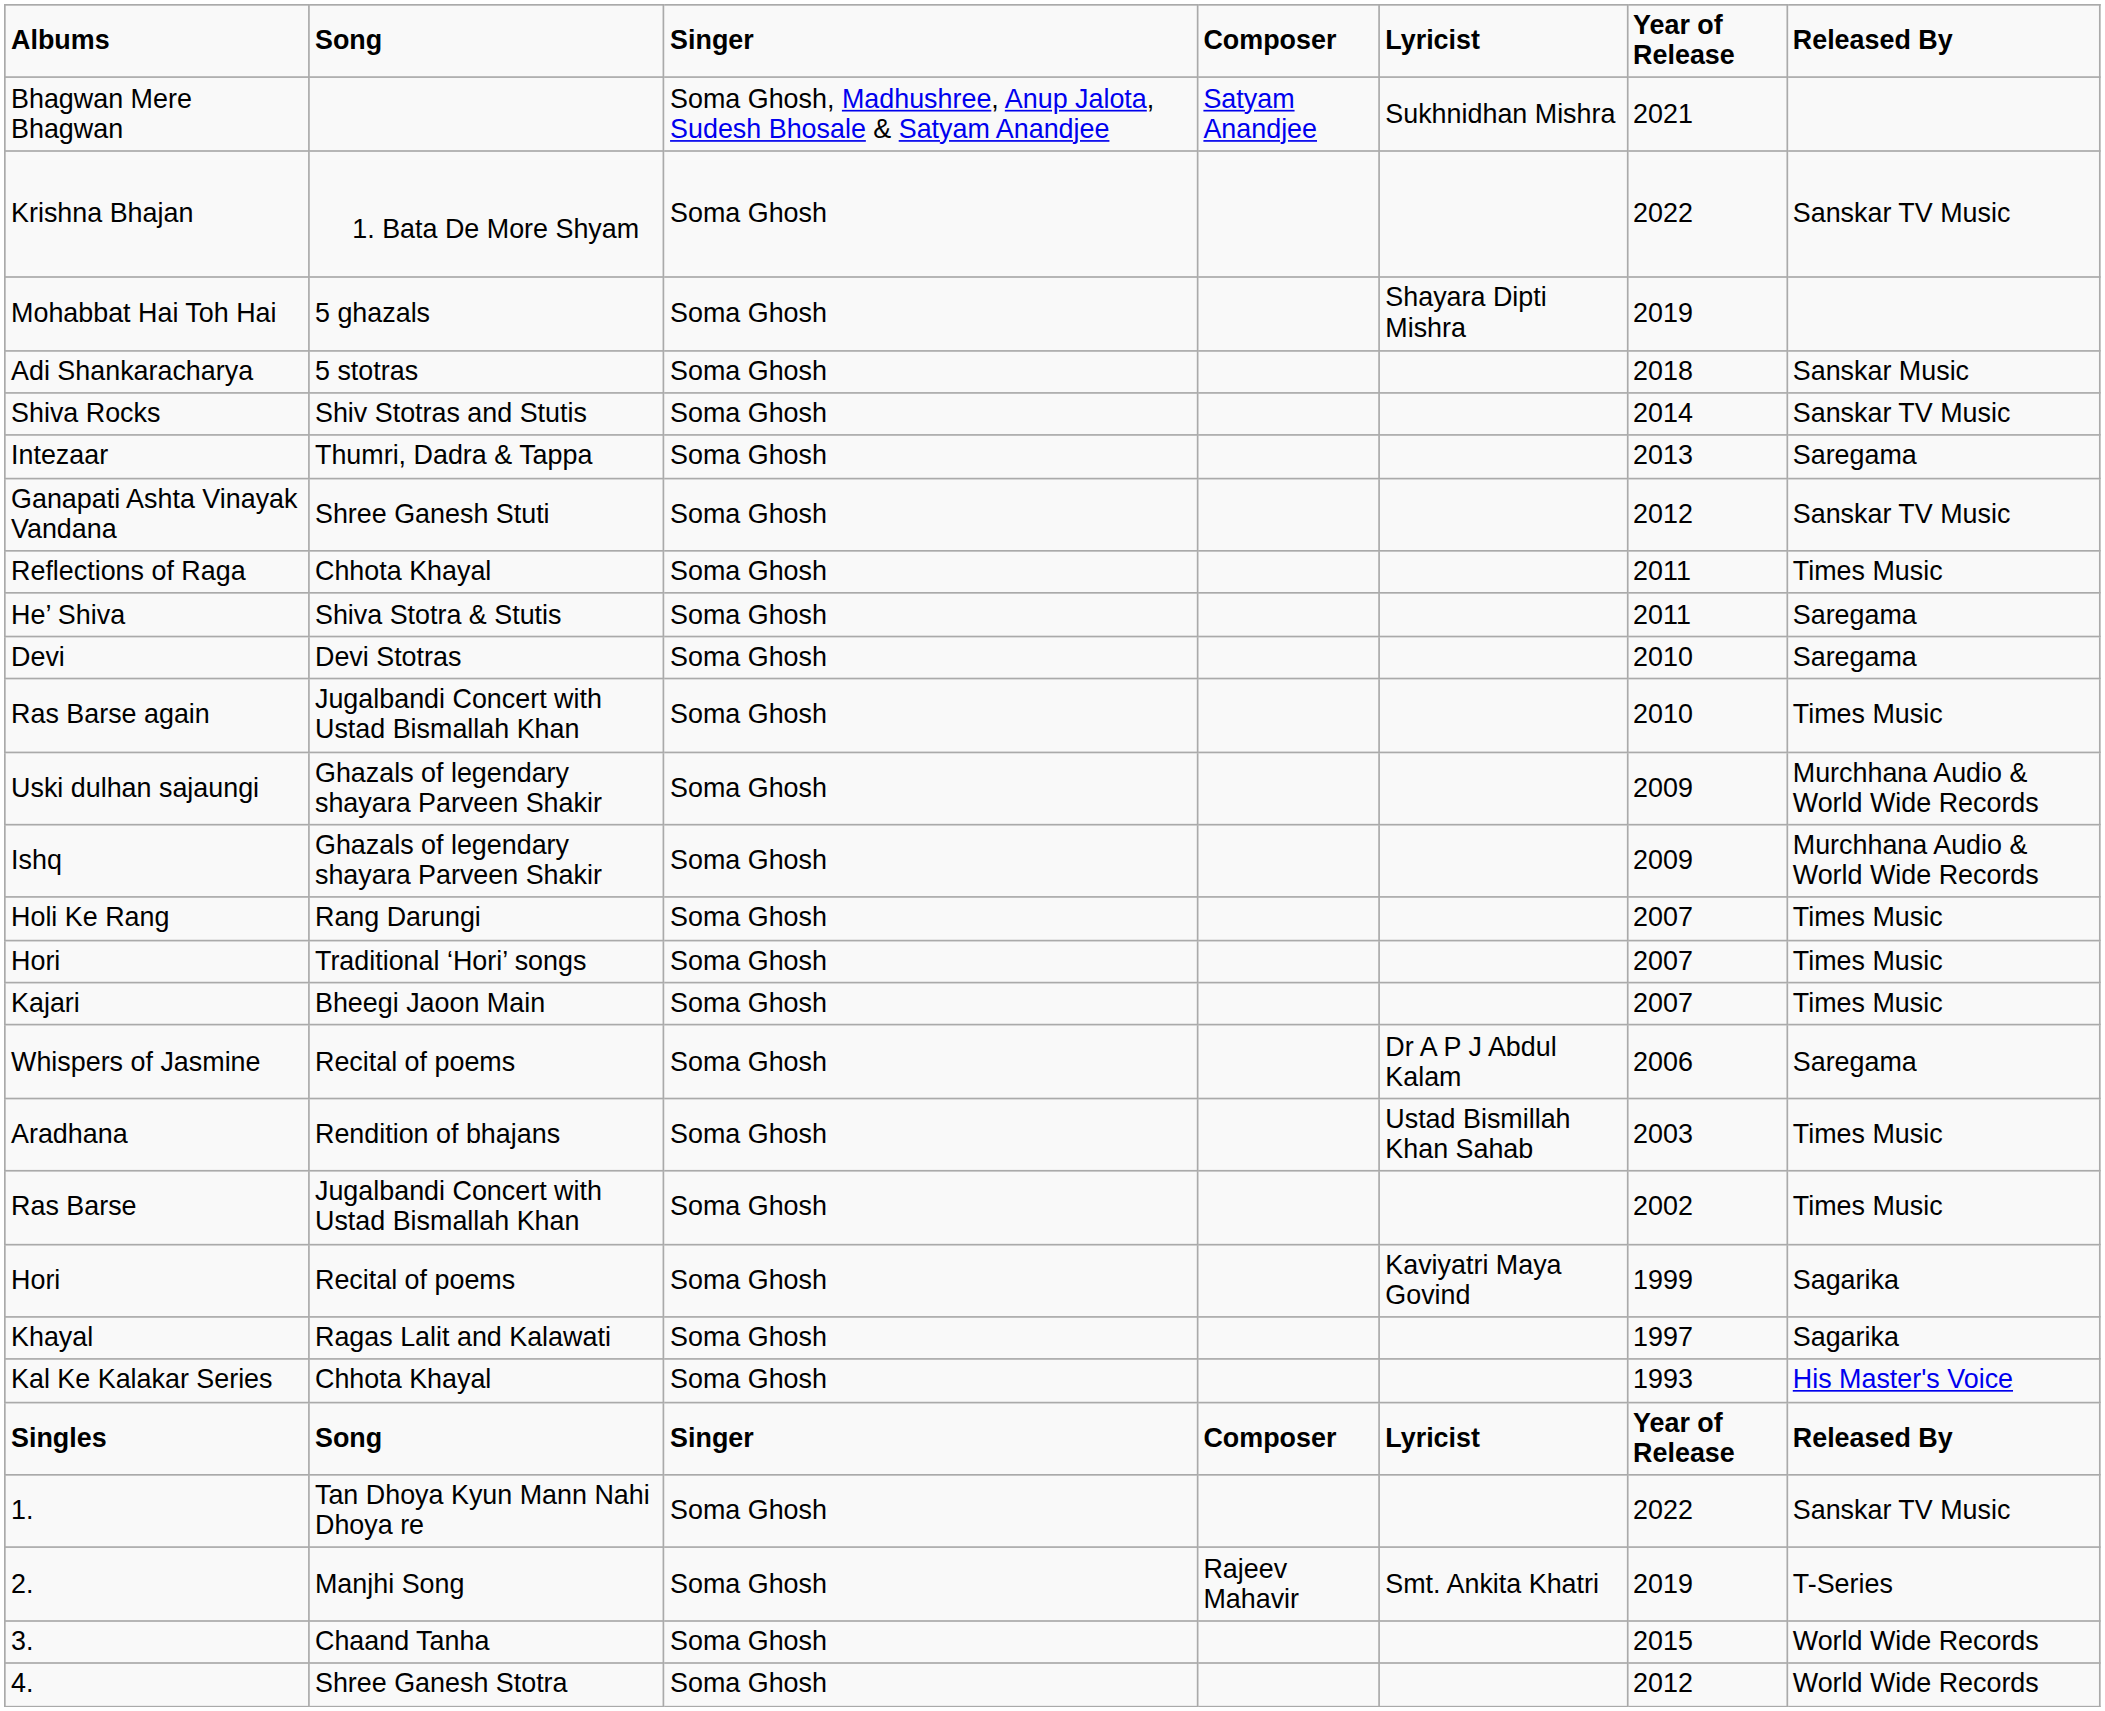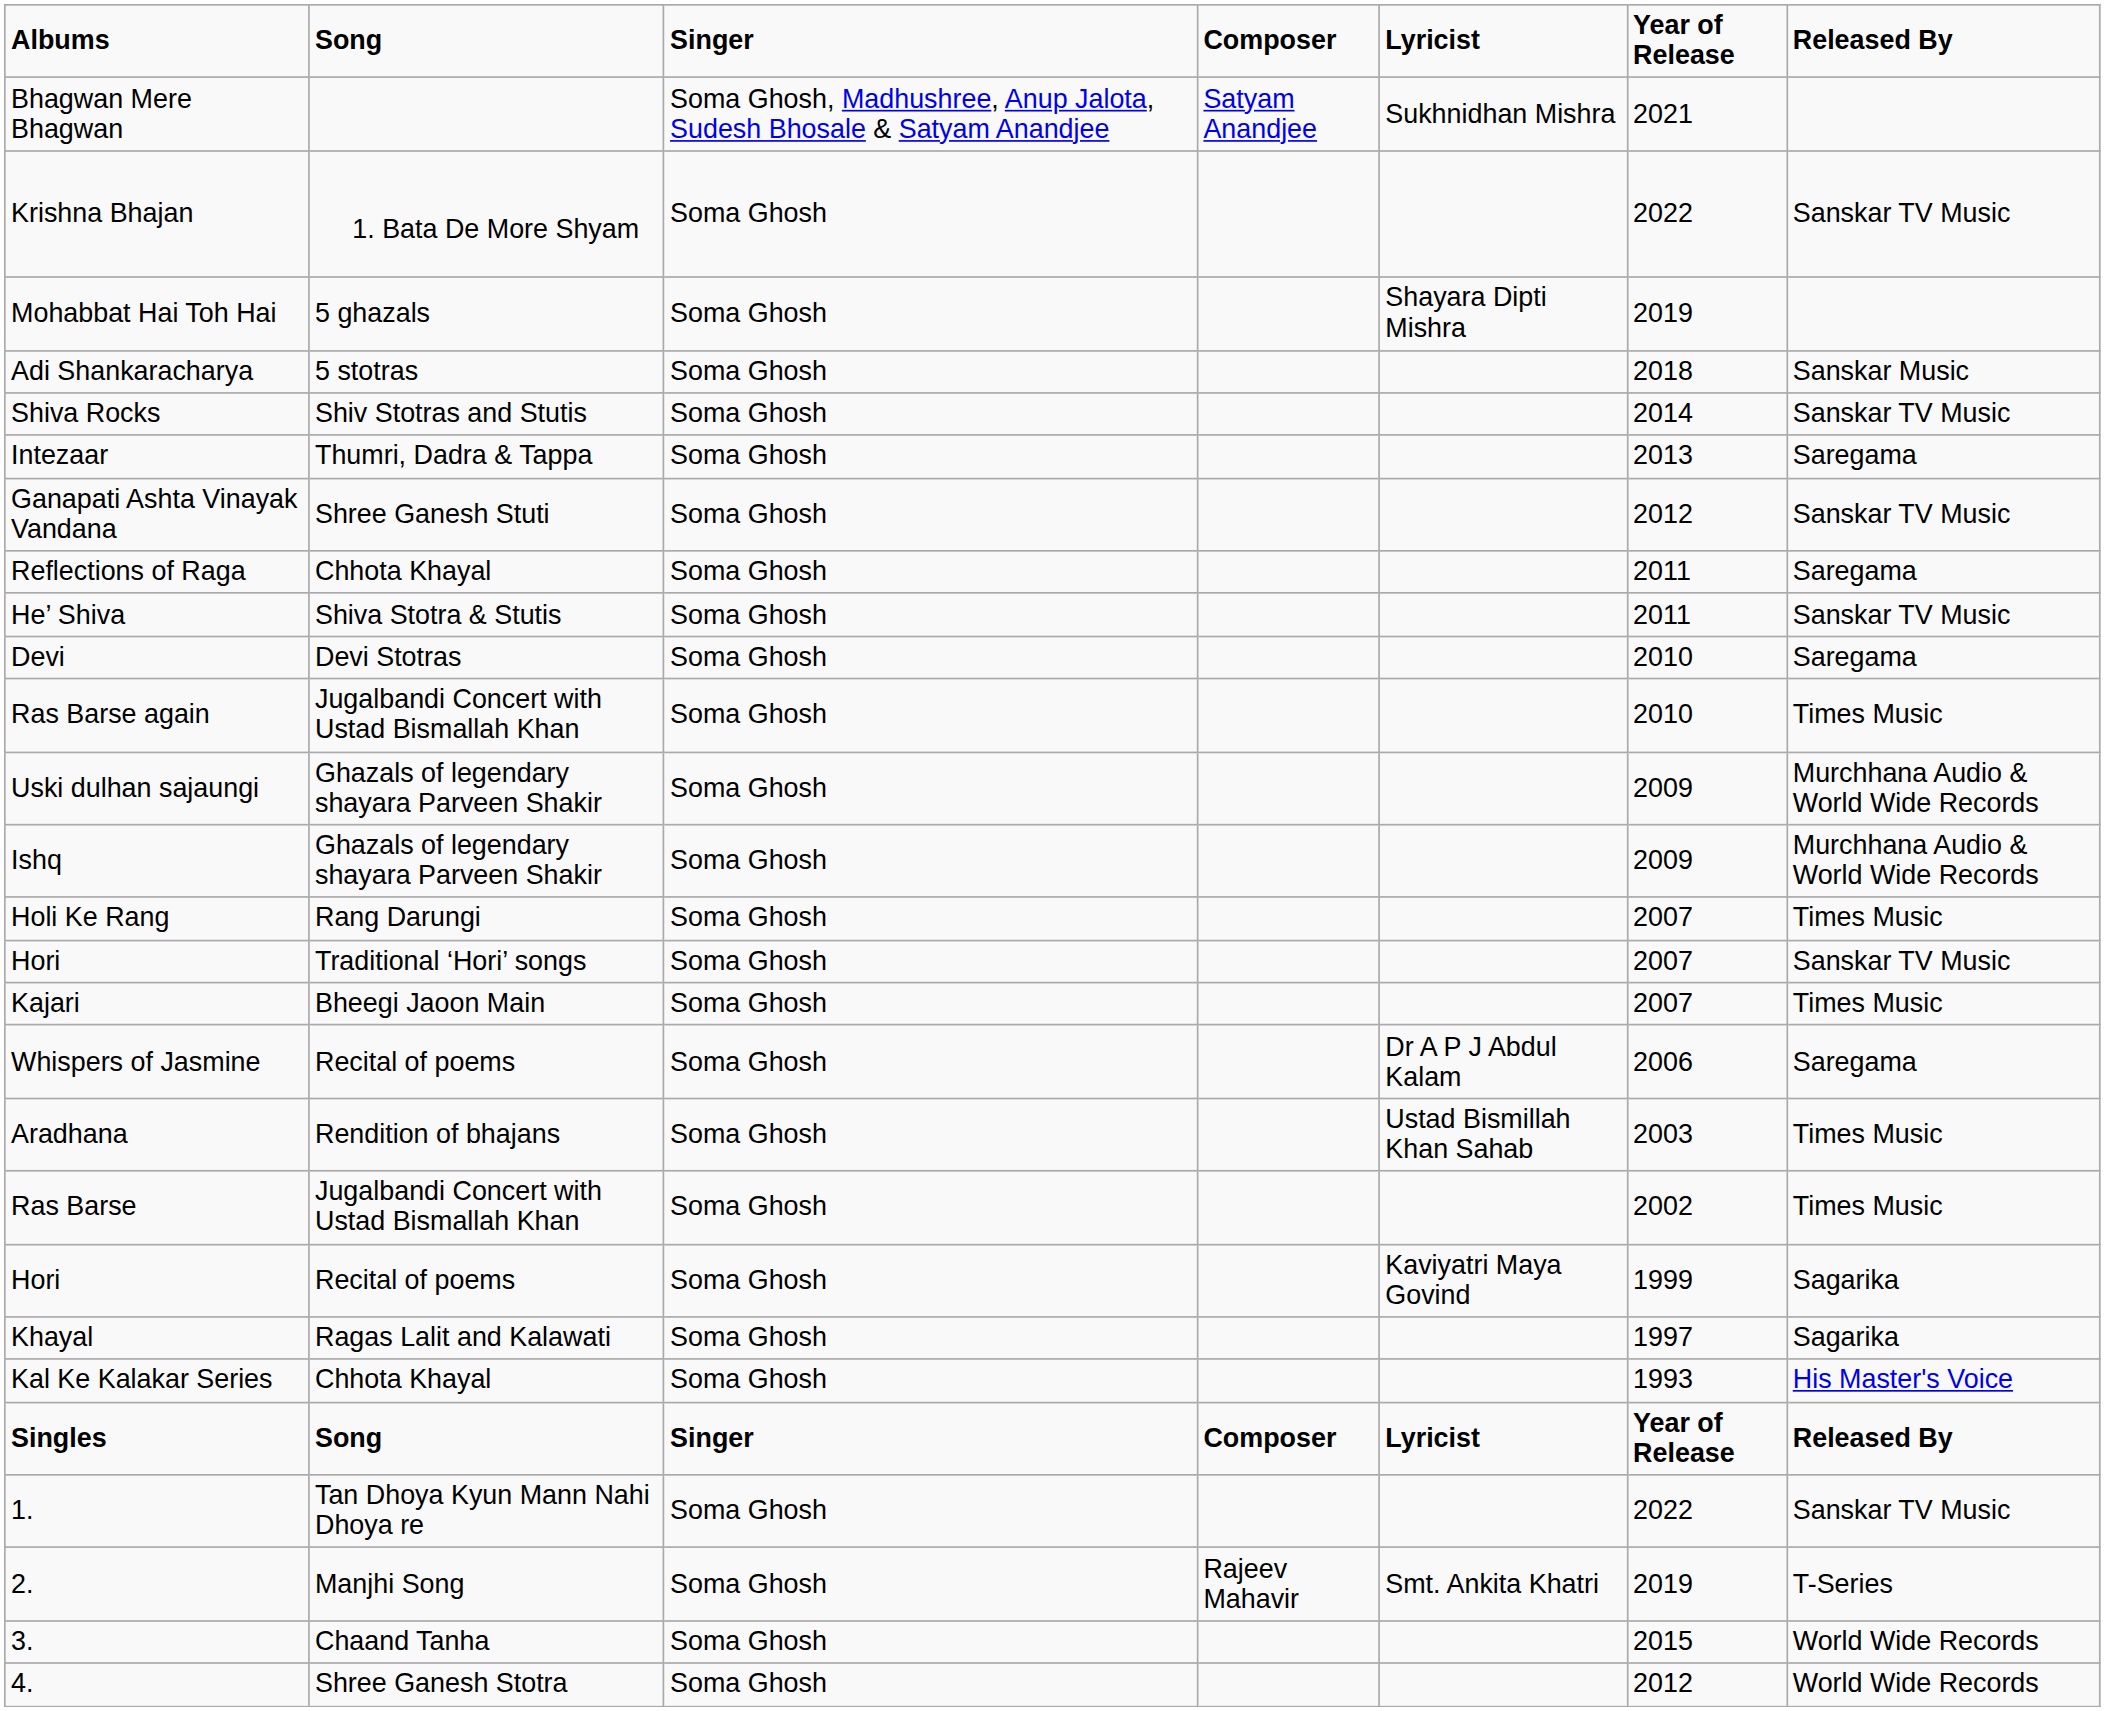(1868, 571) Times Music -> (1855, 571) Saregama
(1855, 614) Saregama -> (1902, 614) Sanskar TV Music
(1868, 960) Times Music -> (1902, 960) Sanskar TV Music
